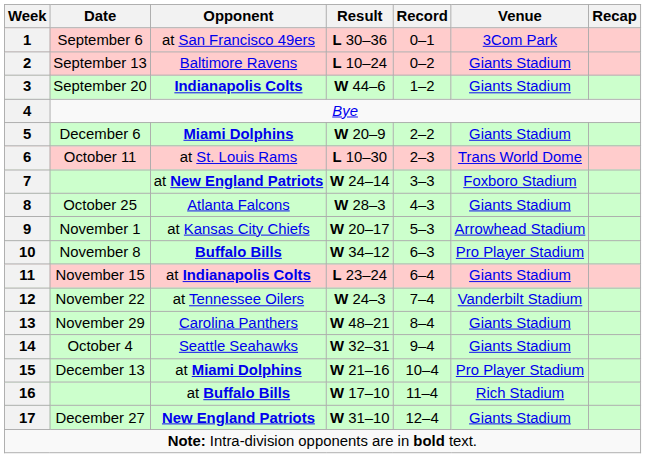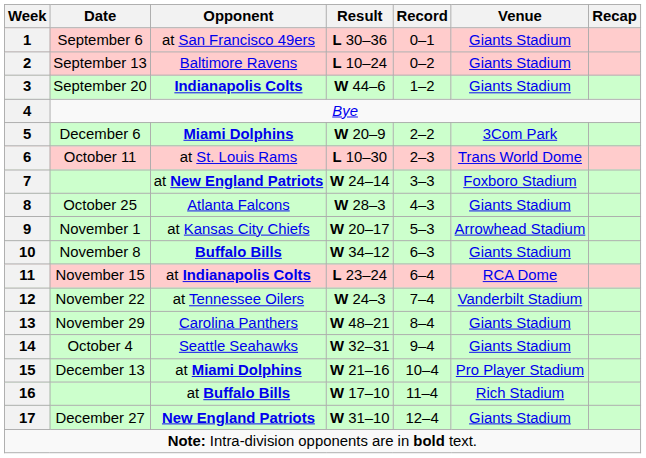(520, 39) 3Com Park -> (520, 39) Giants Stadium
(520, 134) Giants Stadium -> (520, 134) 3Com Park
(520, 252) Pro Player Stadium -> (520, 252) Giants Stadium
(520, 275) Giants Stadium -> (520, 275) RCA Dome
